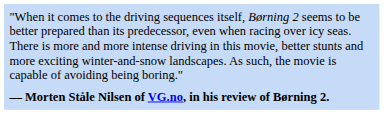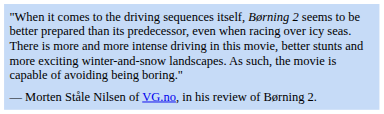(169, 96) bold -> (163, 96) normal
